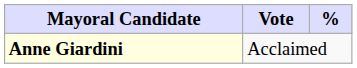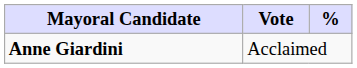(66, 48) lightyellow background -> (66, 48) no background
